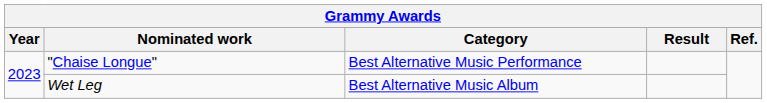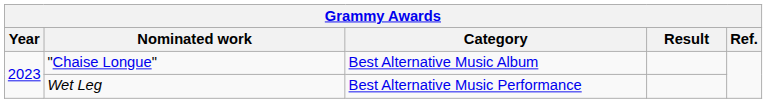(465, 62) Best Alternative Music Performance -> (443, 62) Best Alternative Music Album
(443, 86) Best Alternative Music Album -> (465, 86) Best Alternative Music Performance
